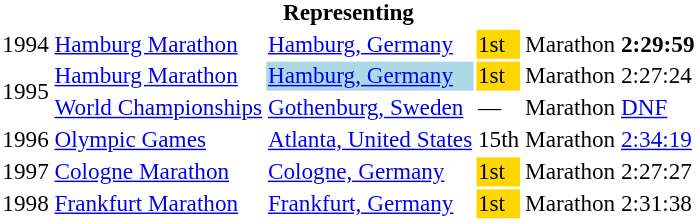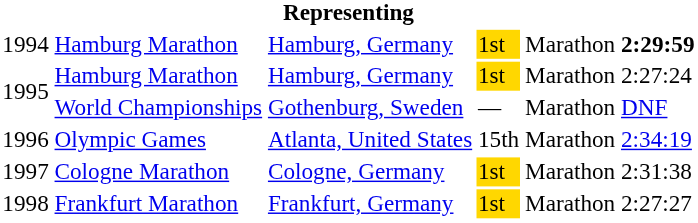(360, 75) lightblue background -> (360, 75) no background
(656, 171) 2:27:27 -> (656, 171) 2:31:38
(656, 203) 2:31:38 -> (656, 203) 2:27:27
